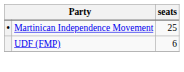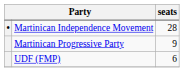(172, 28) 25 -> (172, 28) 28
+ row: (69, 44)
